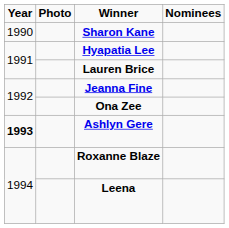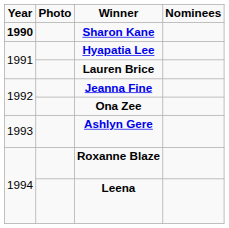(20, 32) normal -> (20, 32) bold
(20, 131) bold -> (20, 131) normal
